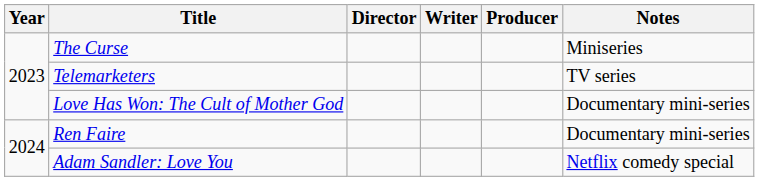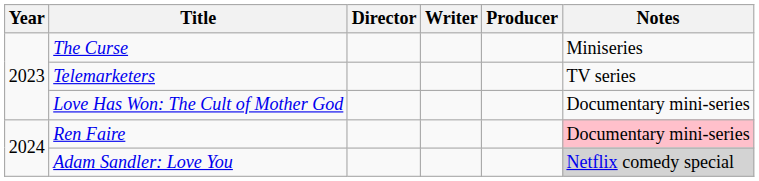(658, 133) no background -> (658, 133) pink background
(650, 162) no background -> (650, 162) lightgrey background
